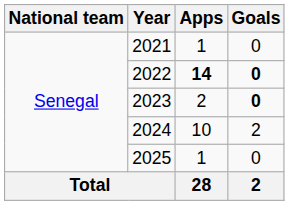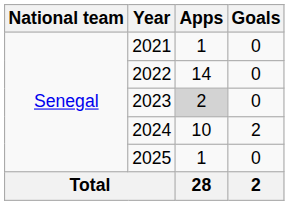(201, 74) bold -> (201, 74) normal
(256, 74) bold -> (256, 74) normal
(201, 102) no background -> (201, 102) lightgrey background
(256, 102) bold -> (256, 102) normal
